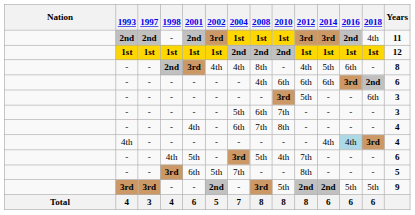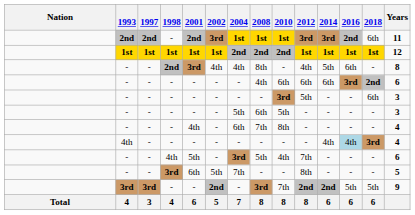(373, 38) 4th -> (373, 38) 6th
(284, 112) 7th -> (284, 112) 5th
(284, 187) 5th -> (284, 187) 7th
